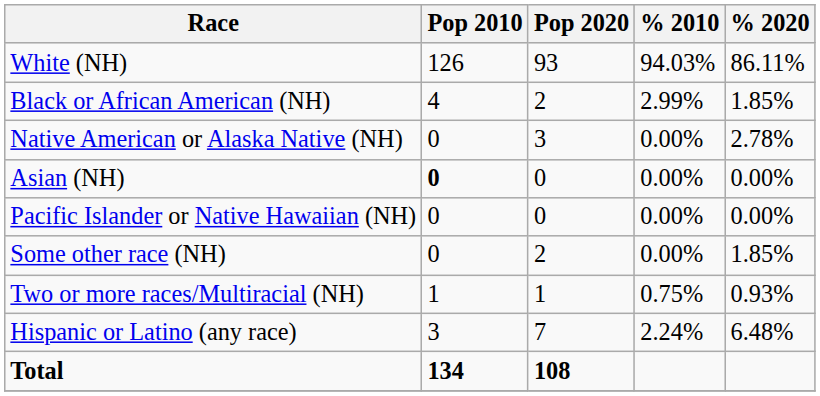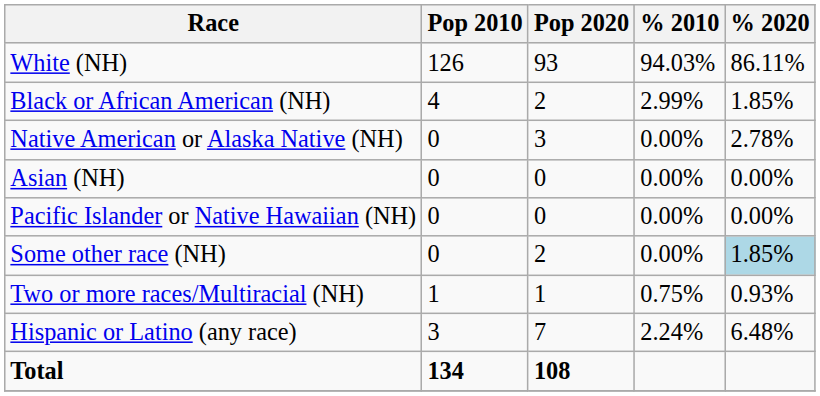(433, 178) bold -> (433, 178) normal
(762, 255) no background -> (762, 255) lightblue background
